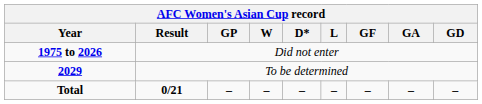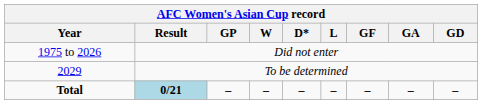(70, 52) bold -> (70, 52) normal
(70, 71) bold -> (70, 71) normal
(172, 90) no background -> (171, 90) lightblue background
